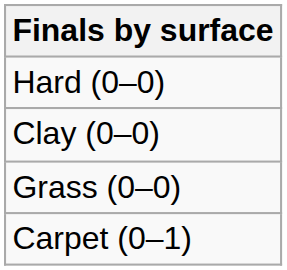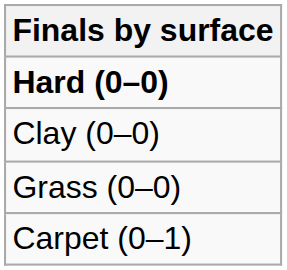(89, 81) normal -> (91, 81) bold
